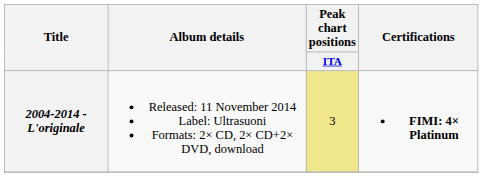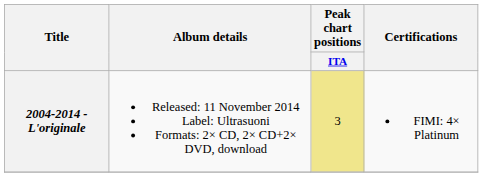(418, 128) bold -> (421, 128) normal
